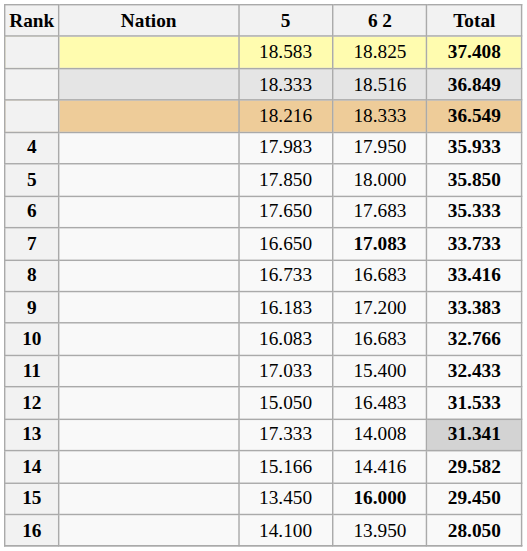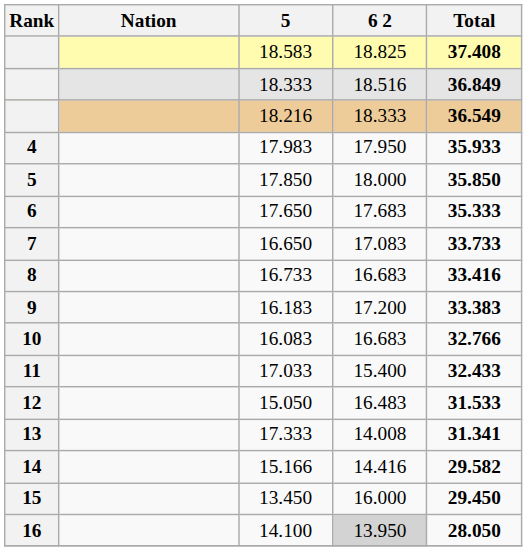(380, 243) bold -> (380, 243) normal
(474, 434) lightgrey background -> (474, 434) no background
(380, 497) bold -> (380, 497) normal
(380, 529) no background -> (380, 529) lightgrey background
